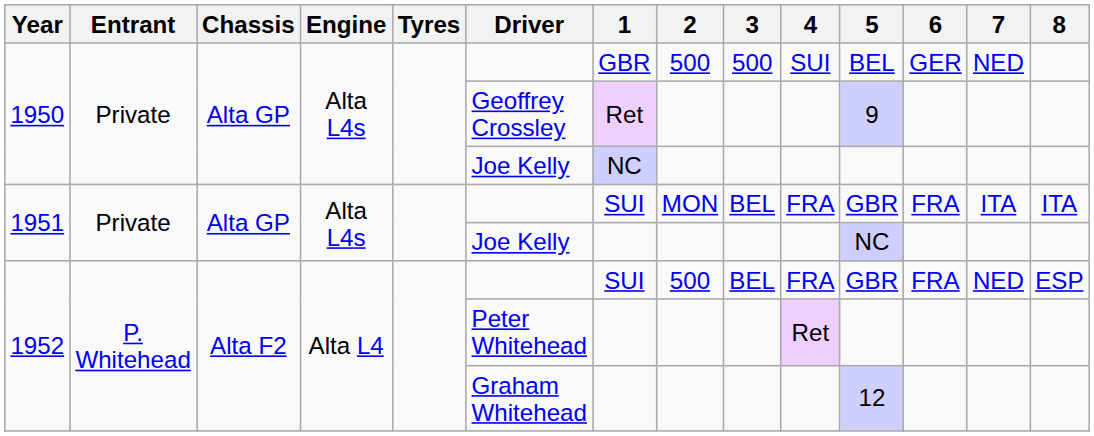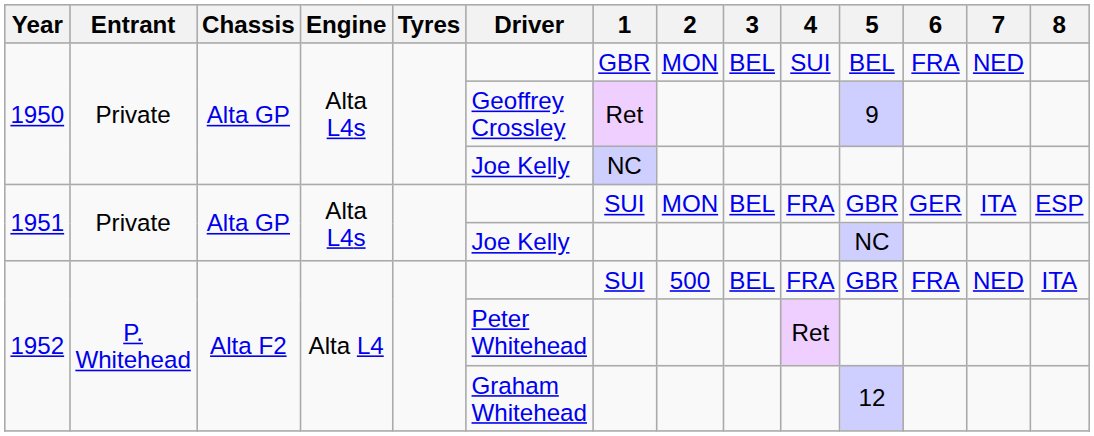(690, 62) 500 -> (690, 62) MON
(752, 62) 500 -> (752, 62) BEL
(936, 62) GER -> (936, 62) FRA
(936, 204) FRA -> (936, 204) GER
(1059, 204) ITA -> (1059, 204) ESP
(1059, 281) ESP -> (1059, 281) ITA
